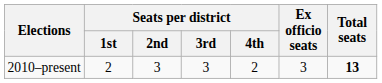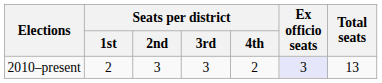(303, 67) no background -> (303, 67) lavender background
(352, 67) bold -> (352, 67) normal
